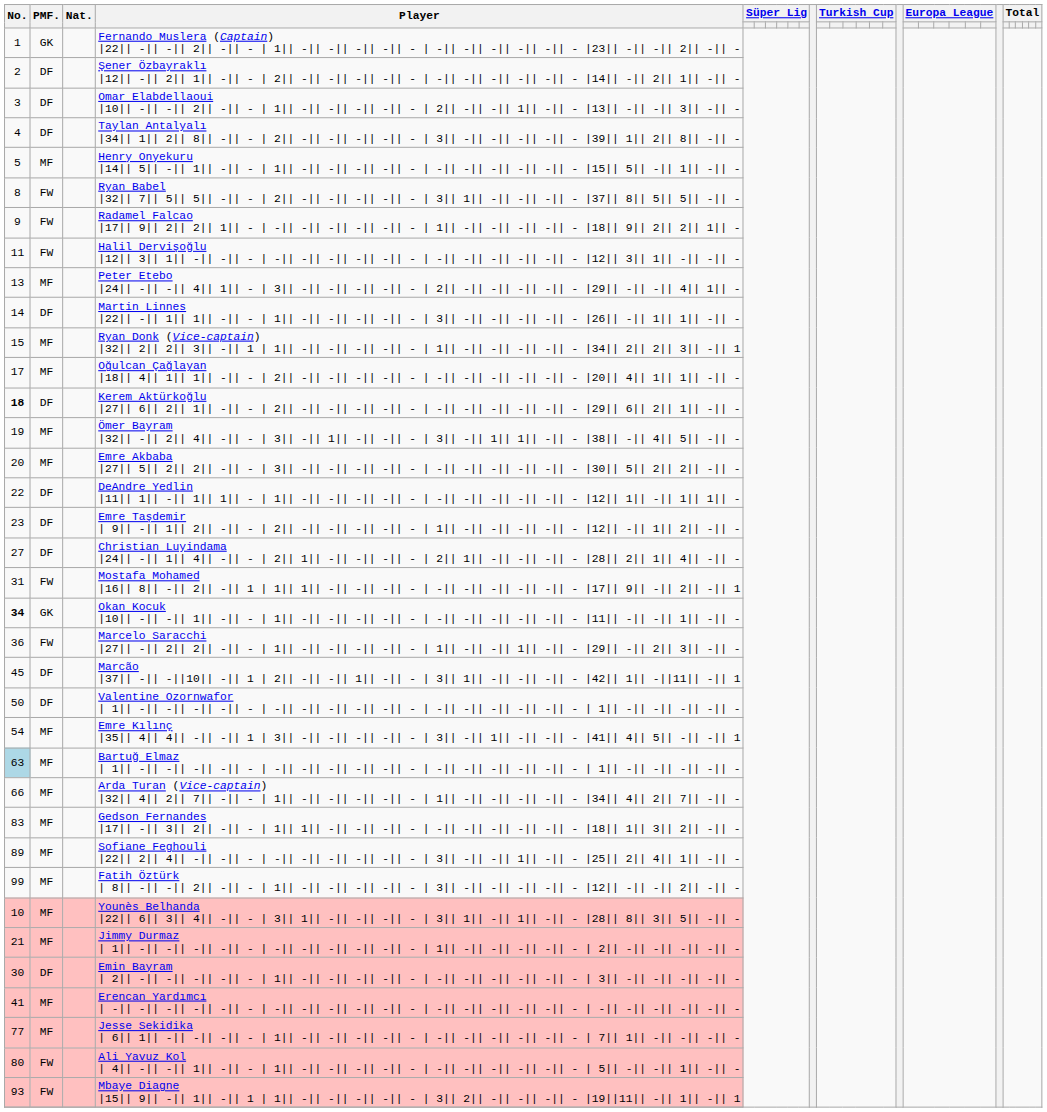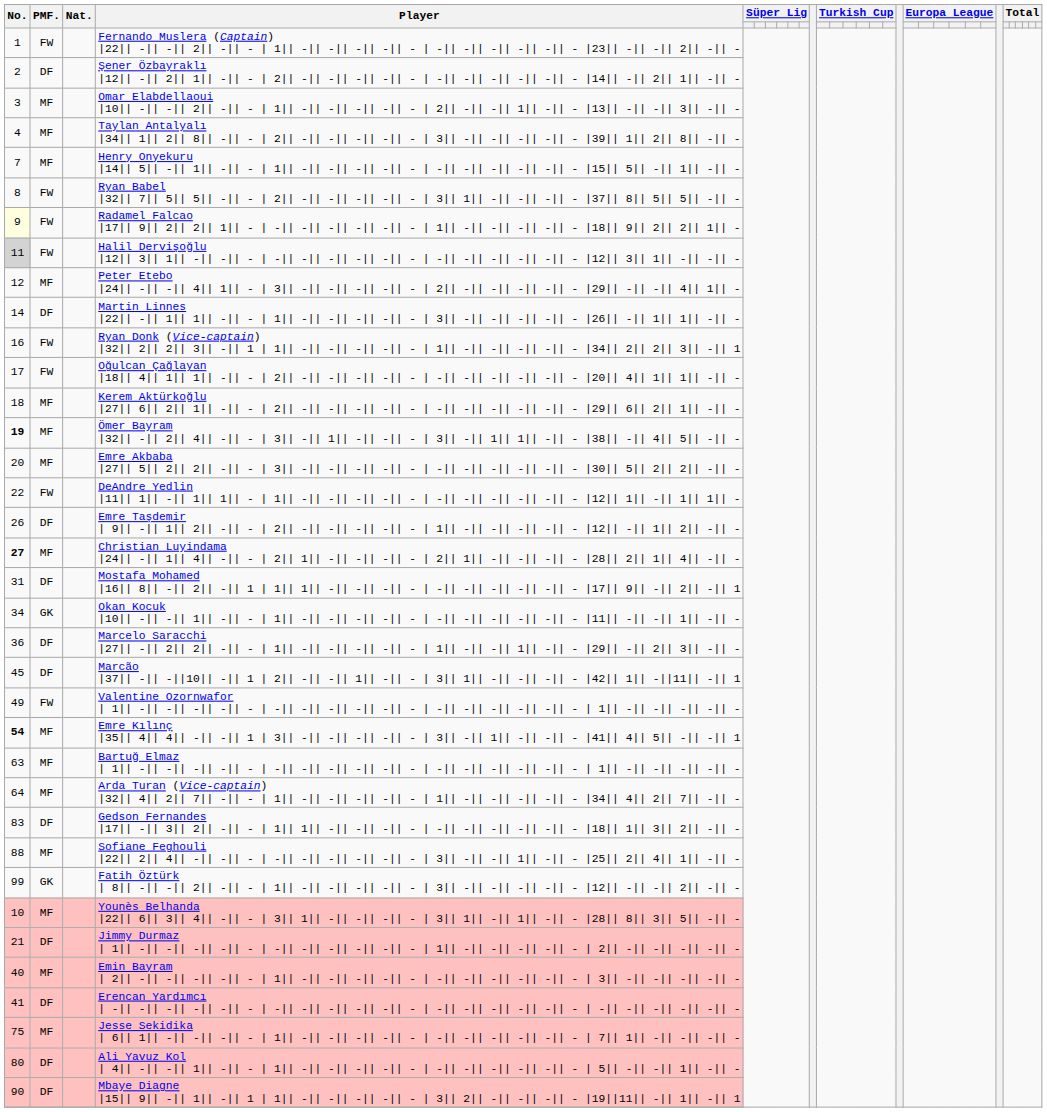(47, 43) GK -> (47, 43) FW
(47, 103) DF -> (47, 103) MF
(47, 133) DF -> (47, 133) MF
(17, 163) 5 -> (17, 163) 7
(17, 223) no background -> (17, 223) lightyellow background
(17, 253) no background -> (17, 253) lightgrey background
(17, 283) 13 -> (17, 283) 12
(17, 343) 15 -> (17, 343) 16
(47, 343) MF -> (47, 343) FW
(47, 373) MF -> (47, 373) FW
(17, 403) bold -> (17, 403) normal
(47, 403) DF -> (47, 403) MF
(17, 433) normal -> (17, 433) bold
(47, 493) DF -> (47, 493) FW
(17, 523) 23 -> (17, 523) 26
(17, 553) normal -> (17, 553) bold
(47, 553) DF -> (47, 553) MF
(47, 583) FW -> (47, 583) DF
(17, 613) bold -> (17, 613) normal
(47, 643) FW -> (47, 643) DF
(17, 703) 50 -> (17, 703) 49
(47, 703) DF -> (47, 703) FW
(17, 733) normal -> (17, 733) bold
(17, 763) lightblue background -> (17, 763) no background
(17, 793) 66 -> (17, 793) 64
(47, 823) MF -> (47, 823) DF
(17, 853) 89 -> (17, 853) 88
(47, 883) MF -> (47, 883) GK
(47, 943) MF -> (47, 943) DF
(17, 973) 30 -> (17, 973) 40
(47, 973) DF -> (47, 973) MF
(47, 1003) MF -> (47, 1003) DF
(17, 1033) 77 -> (17, 1033) 75
(47, 1063) FW -> (47, 1063) DF
(17, 1093) 93 -> (17, 1093) 90
(47, 1093) FW -> (47, 1093) DF
